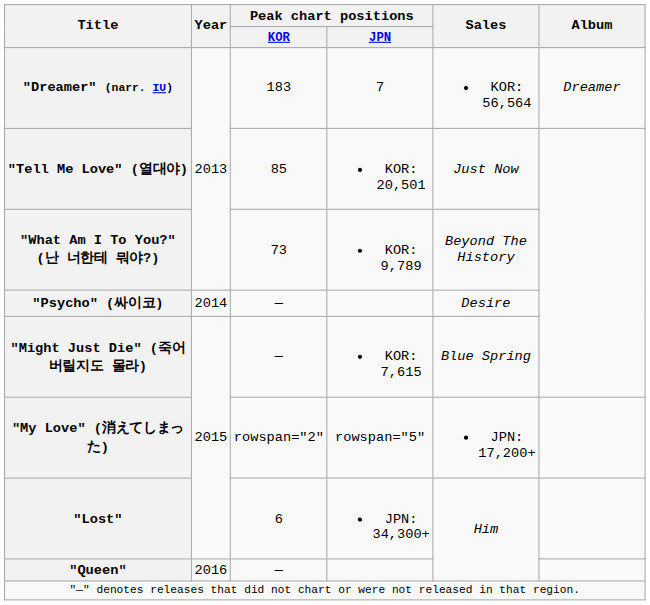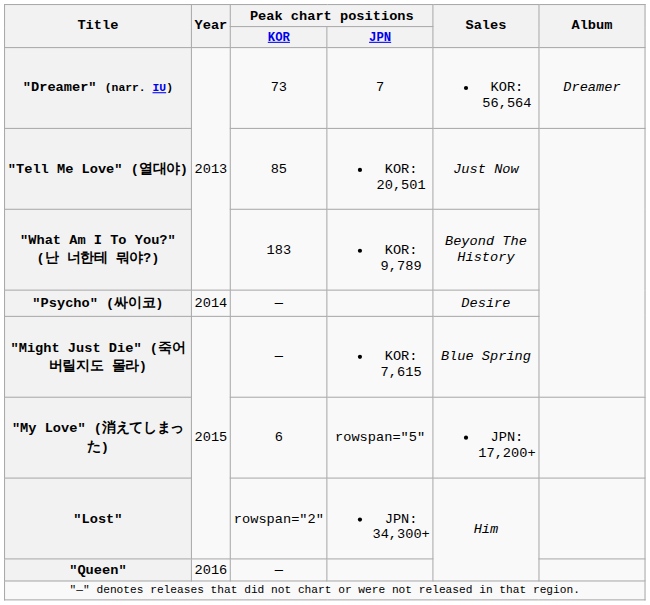(279, 88) 183 -> (279, 88) 73
(279, 250) 73 -> (279, 250) 183
(279, 438) rowspan="2" -> (279, 438) 6
(279, 519) 6 -> (279, 519) rowspan="2"
